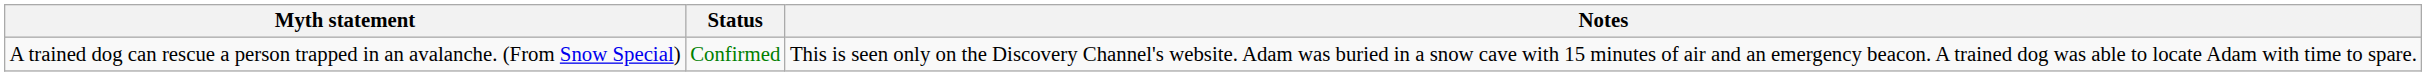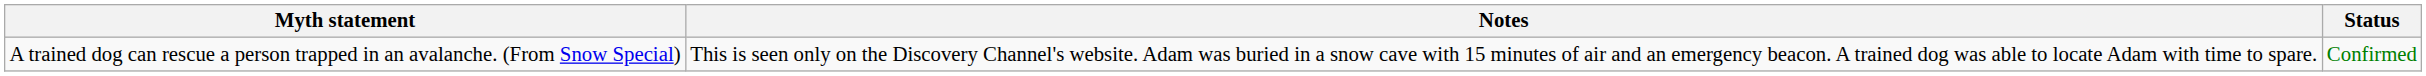columns swapped: (735, 20) <-> (1603, 20)
